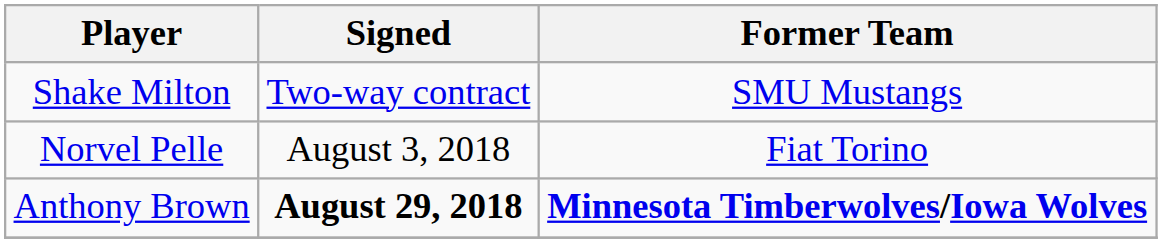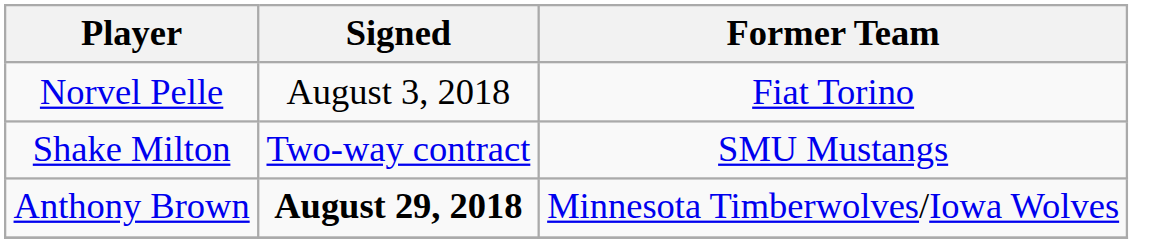rows swapped: (132, 91) <-> (132, 149)
(847, 206) bold -> (833, 206) normal
